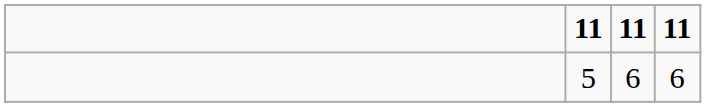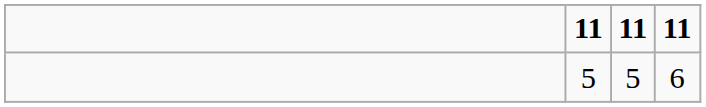(633, 76) 6 -> (633, 76) 5
